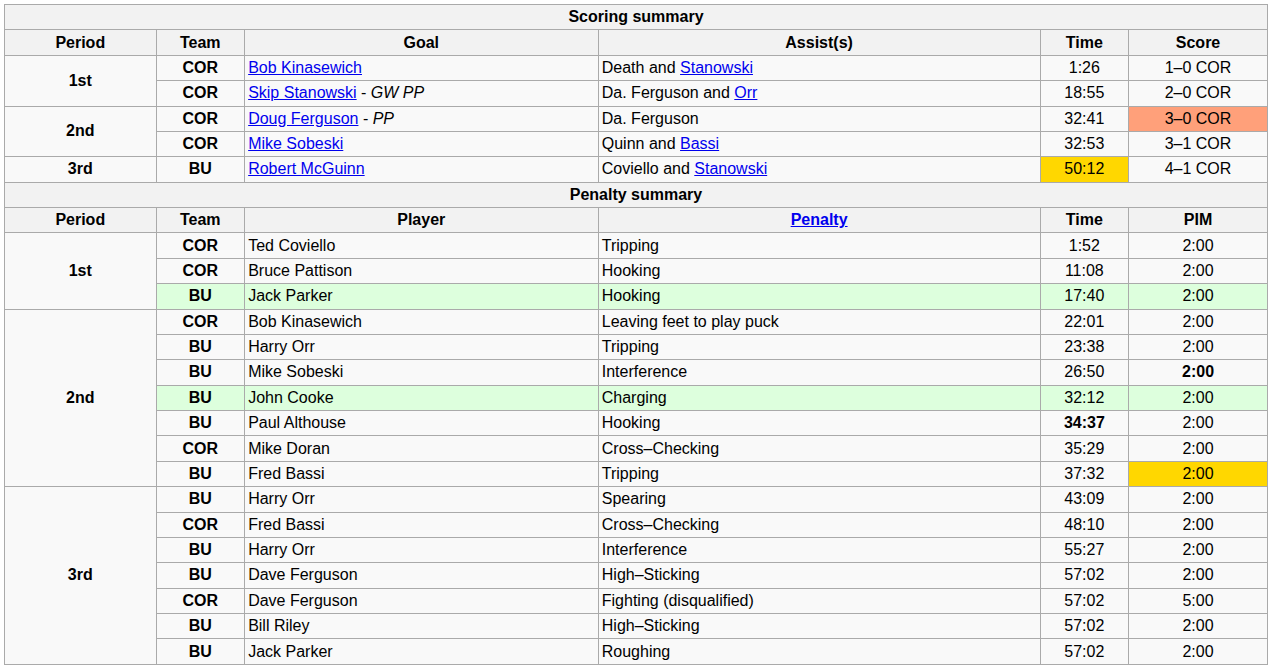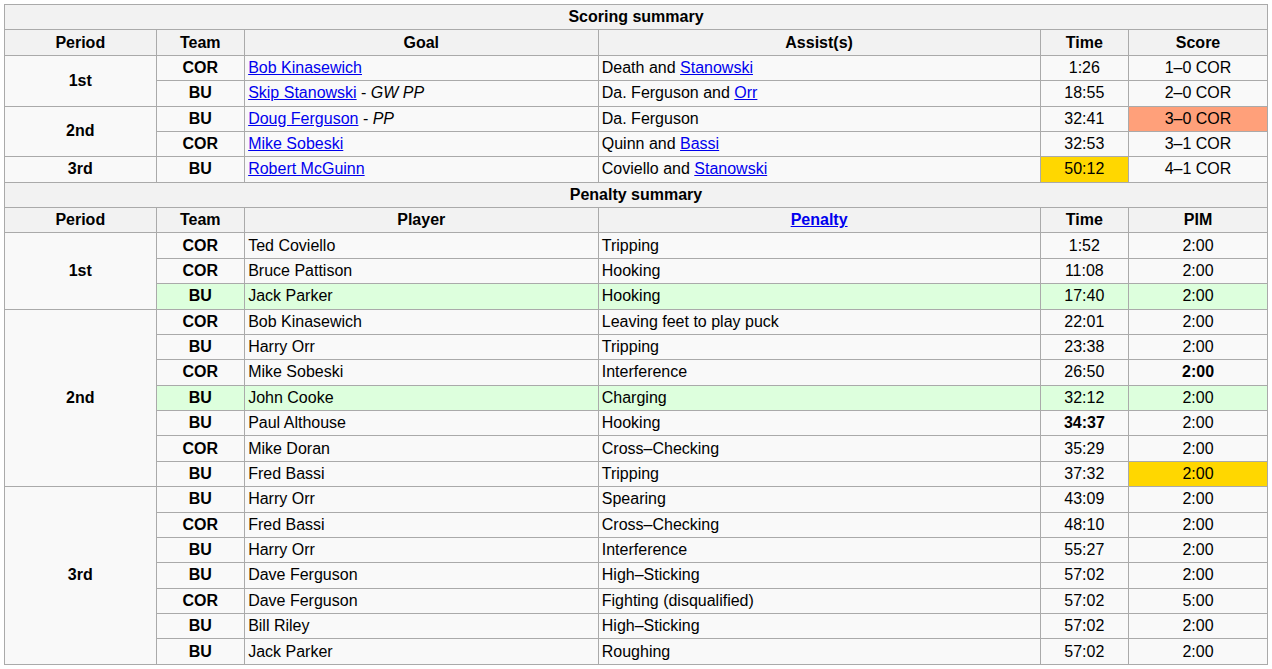(200, 93) COR -> (200, 93) BU
(200, 118) COR -> (200, 118) BU
(200, 372) BU -> (200, 372) COR
